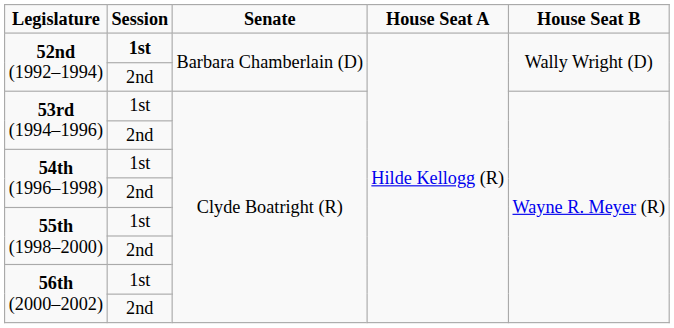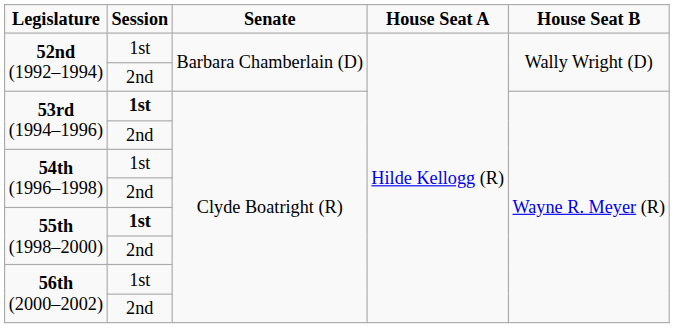(140, 47) bold -> (140, 47) normal
(140, 105) normal -> (140, 105) bold
(140, 221) normal -> (140, 221) bold
